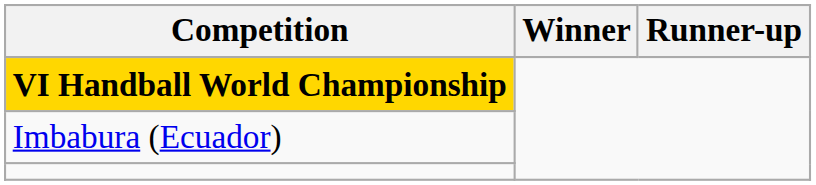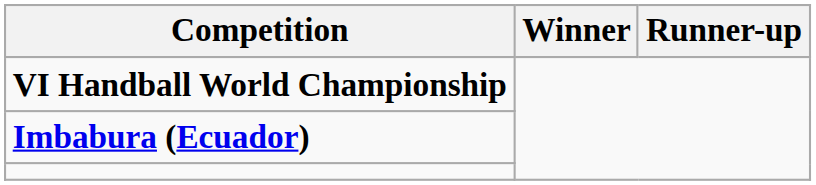(260, 83) gold background -> (260, 83) no background
(147, 136) normal -> (161, 136) bold
